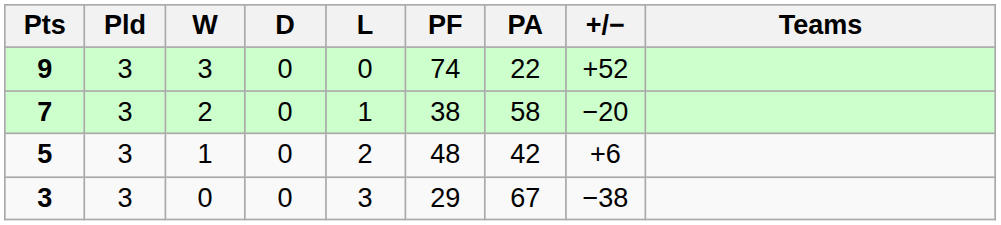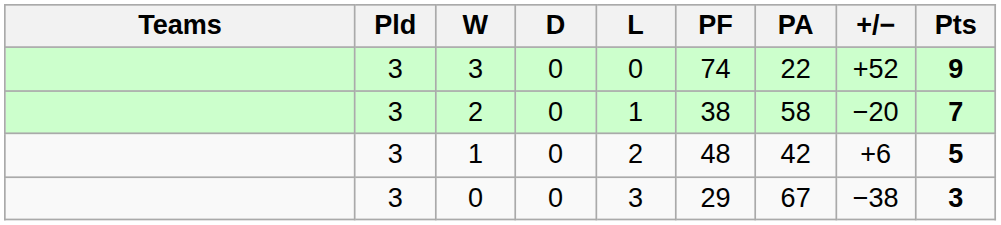columns swapped: (821, 25) <-> (45, 25)
